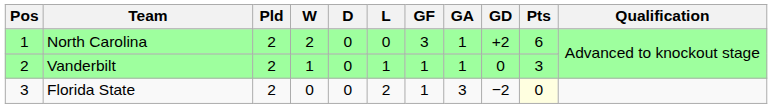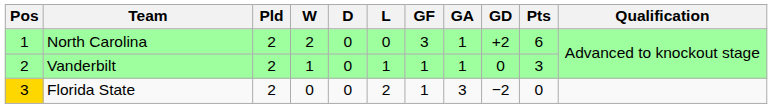(24, 90) no background -> (24, 90) gold background
(539, 90) lightyellow background -> (539, 90) no background
